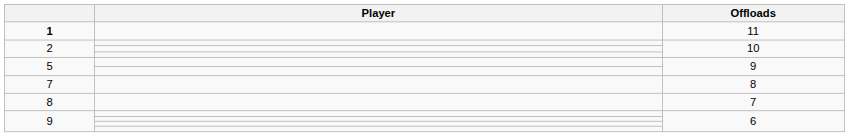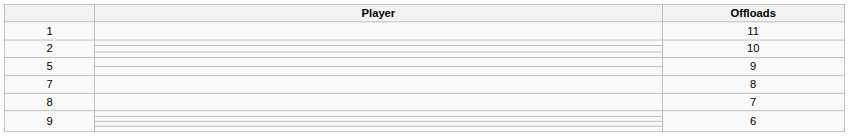(50, 31) bold -> (50, 31) normal
